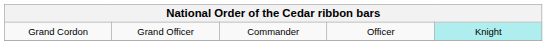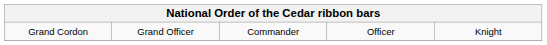(488, 32) paleturquoise background -> (488, 32) no background
